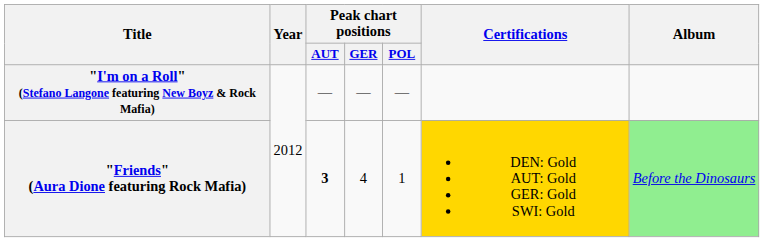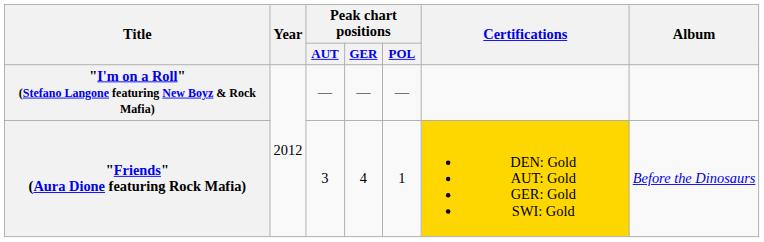(325, 178) bold -> (325, 178) normal
(694, 178) lightgreen background -> (694, 178) no background
